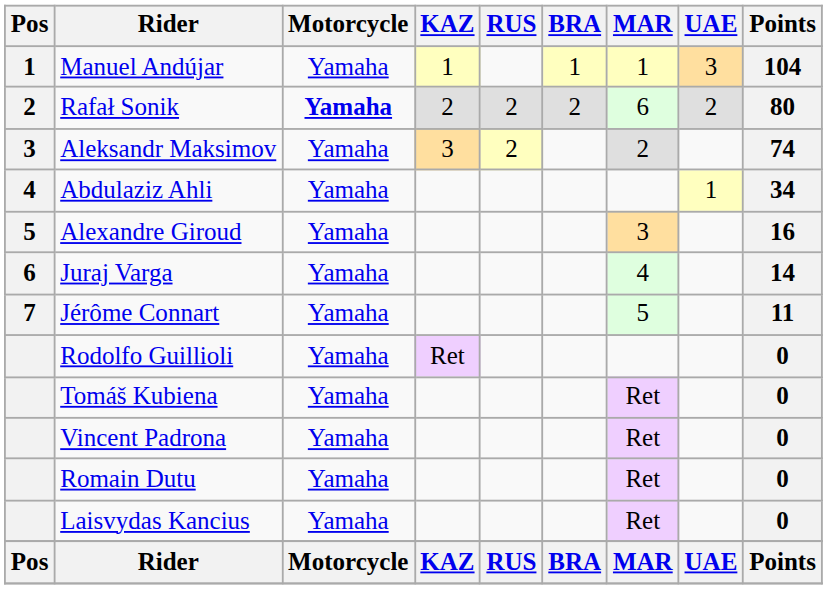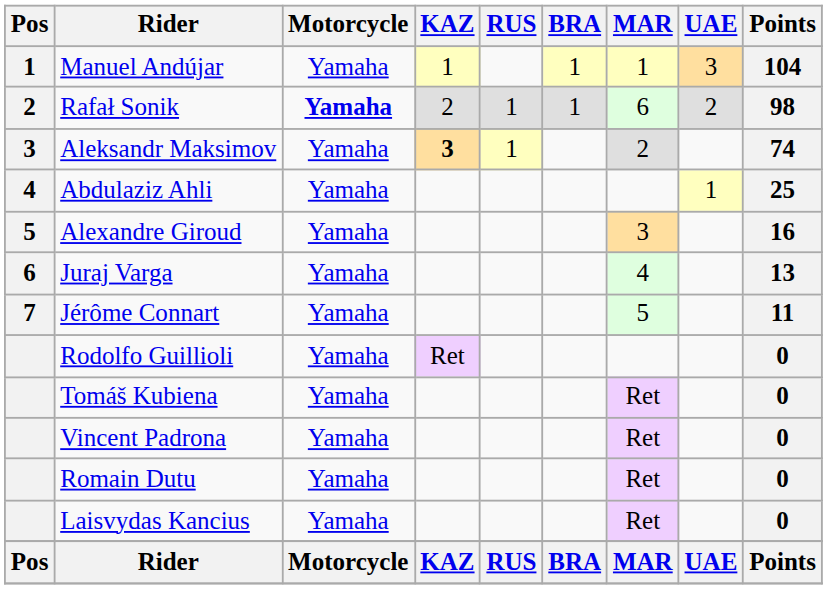(511, 107) 2 -> (511, 107) 1
(575, 107) 2 -> (575, 107) 1
(783, 107) 80 -> (783, 107) 98
(447, 149) normal -> (447, 149) bold
(511, 149) 2 -> (511, 149) 1
(783, 190) 34 -> (783, 190) 25
(783, 272) 14 -> (783, 272) 13
